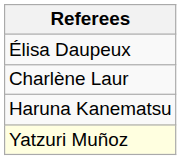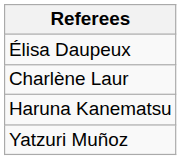(69, 139) lightyellow background -> (69, 139) no background
